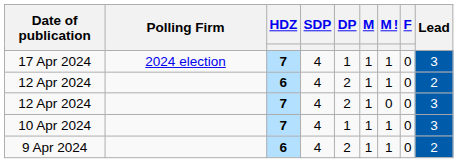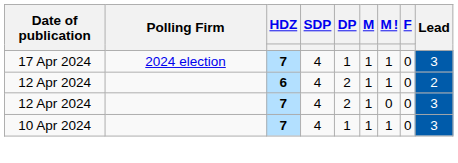- row: (55, 147)
